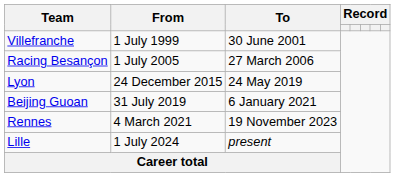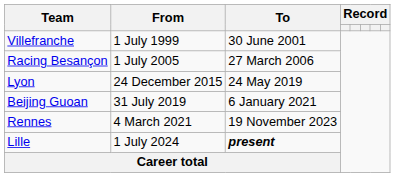(250, 142) normal -> (251, 142) bold
